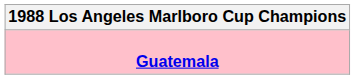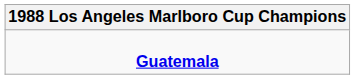(177, 61) pink background -> (177, 61) no background
